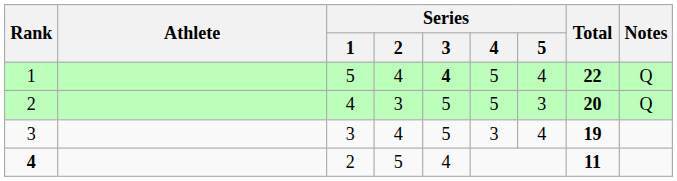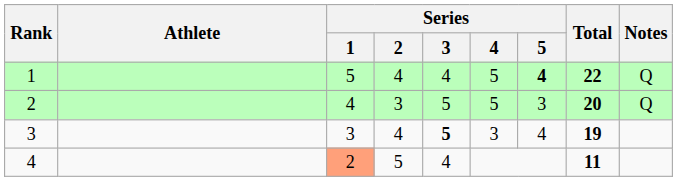(446, 76) bold -> (446, 76) normal
(542, 76) normal -> (542, 76) bold
(446, 133) normal -> (446, 133) bold
(31, 162) bold -> (31, 162) normal
(350, 162) no background -> (350, 162) lightsalmon background
